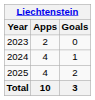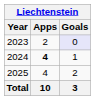(75, 42) no background -> (75, 42) lavender background
(45, 57) normal -> (45, 57) bold
